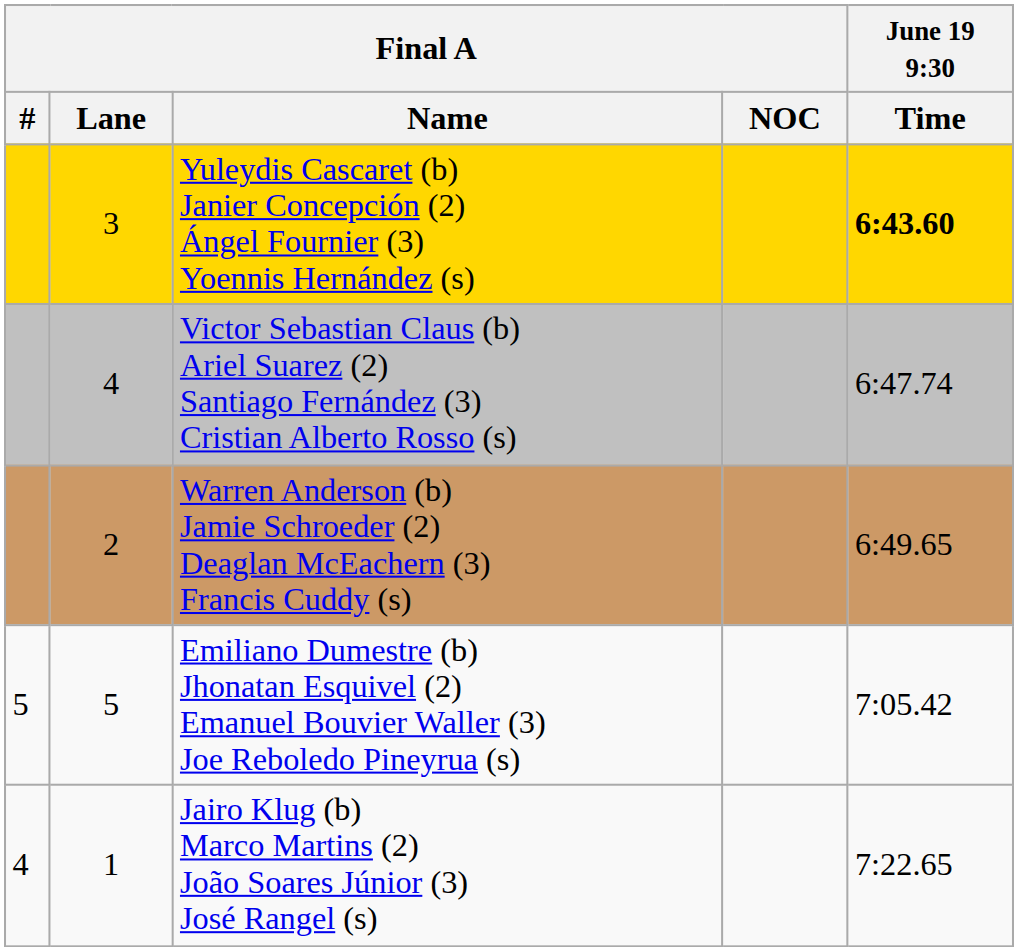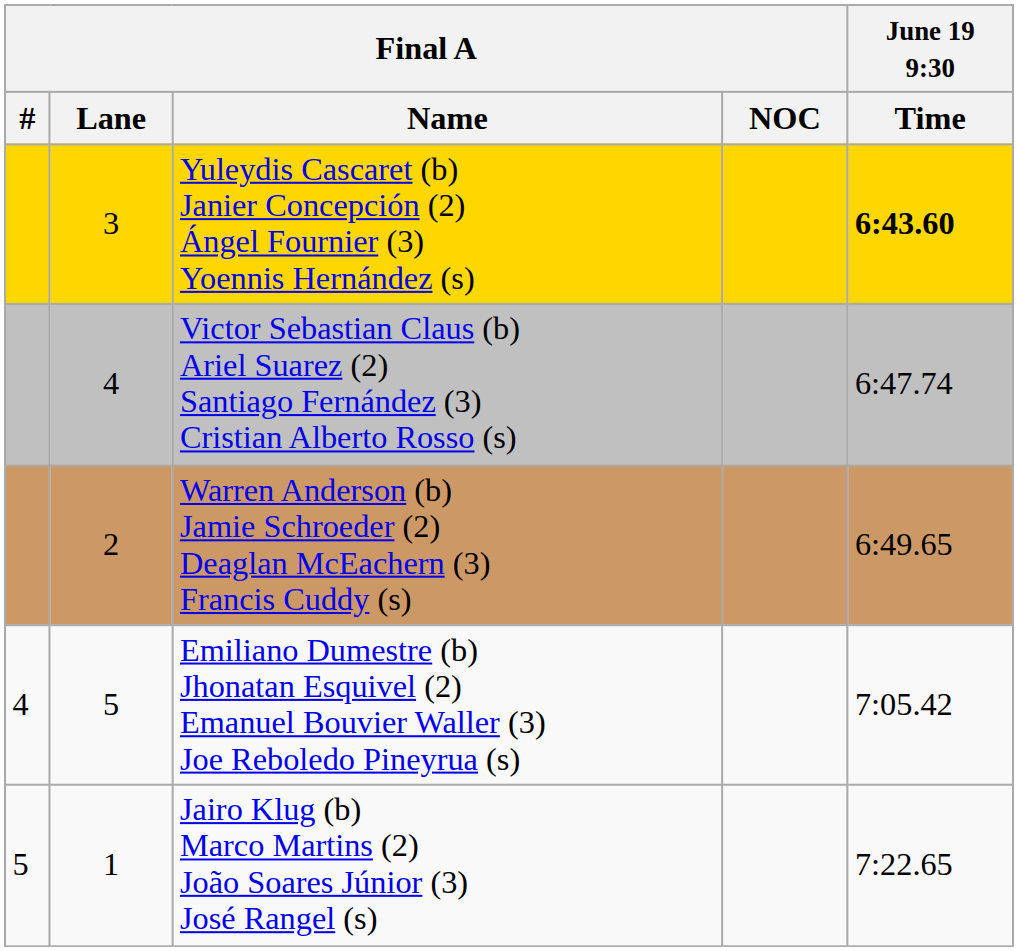(21, 704) 5 -> (21, 704) 4
(21, 864) 4 -> (21, 864) 5
